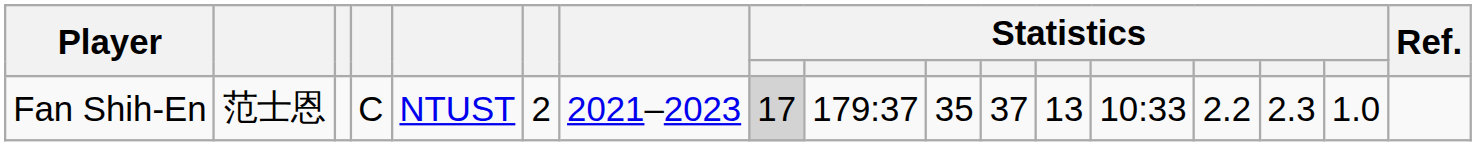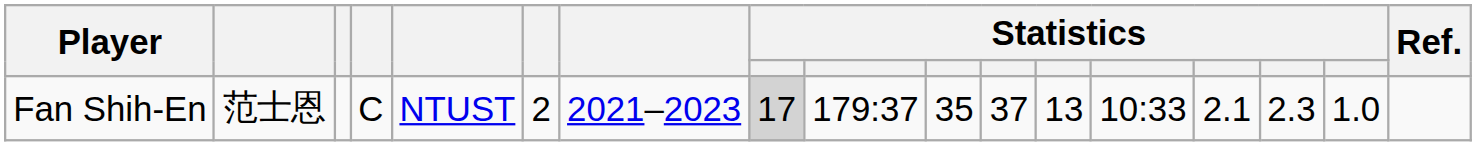(1227, 109) 2.2 -> (1227, 109) 2.1
